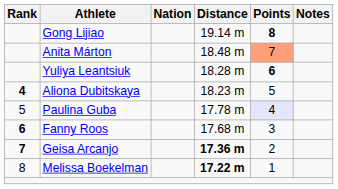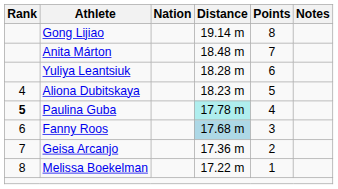(272, 33) bold -> (272, 33) normal
(272, 52) lightsalmon background -> (272, 52) no background
(272, 71) bold -> (272, 71) normal
(22, 91) bold -> (22, 91) normal
(22, 110) normal -> (22, 110) bold
(222, 110) no background -> (222, 110) paleturquoise background
(272, 110) lavender background -> (272, 110) no background
(22, 129) bold -> (22, 129) normal
(222, 129) no background -> (222, 129) lightblue background
(22, 149) bold -> (22, 149) normal
(222, 149) bold -> (222, 149) normal
(222, 168) bold -> (222, 168) normal
